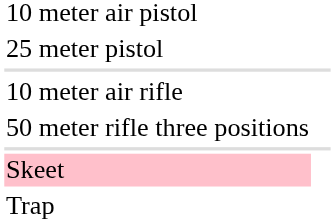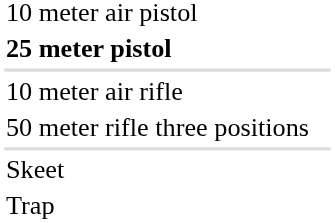(85, 48) normal -> (89, 48) bold
(35, 169) pink background -> (35, 169) no background
